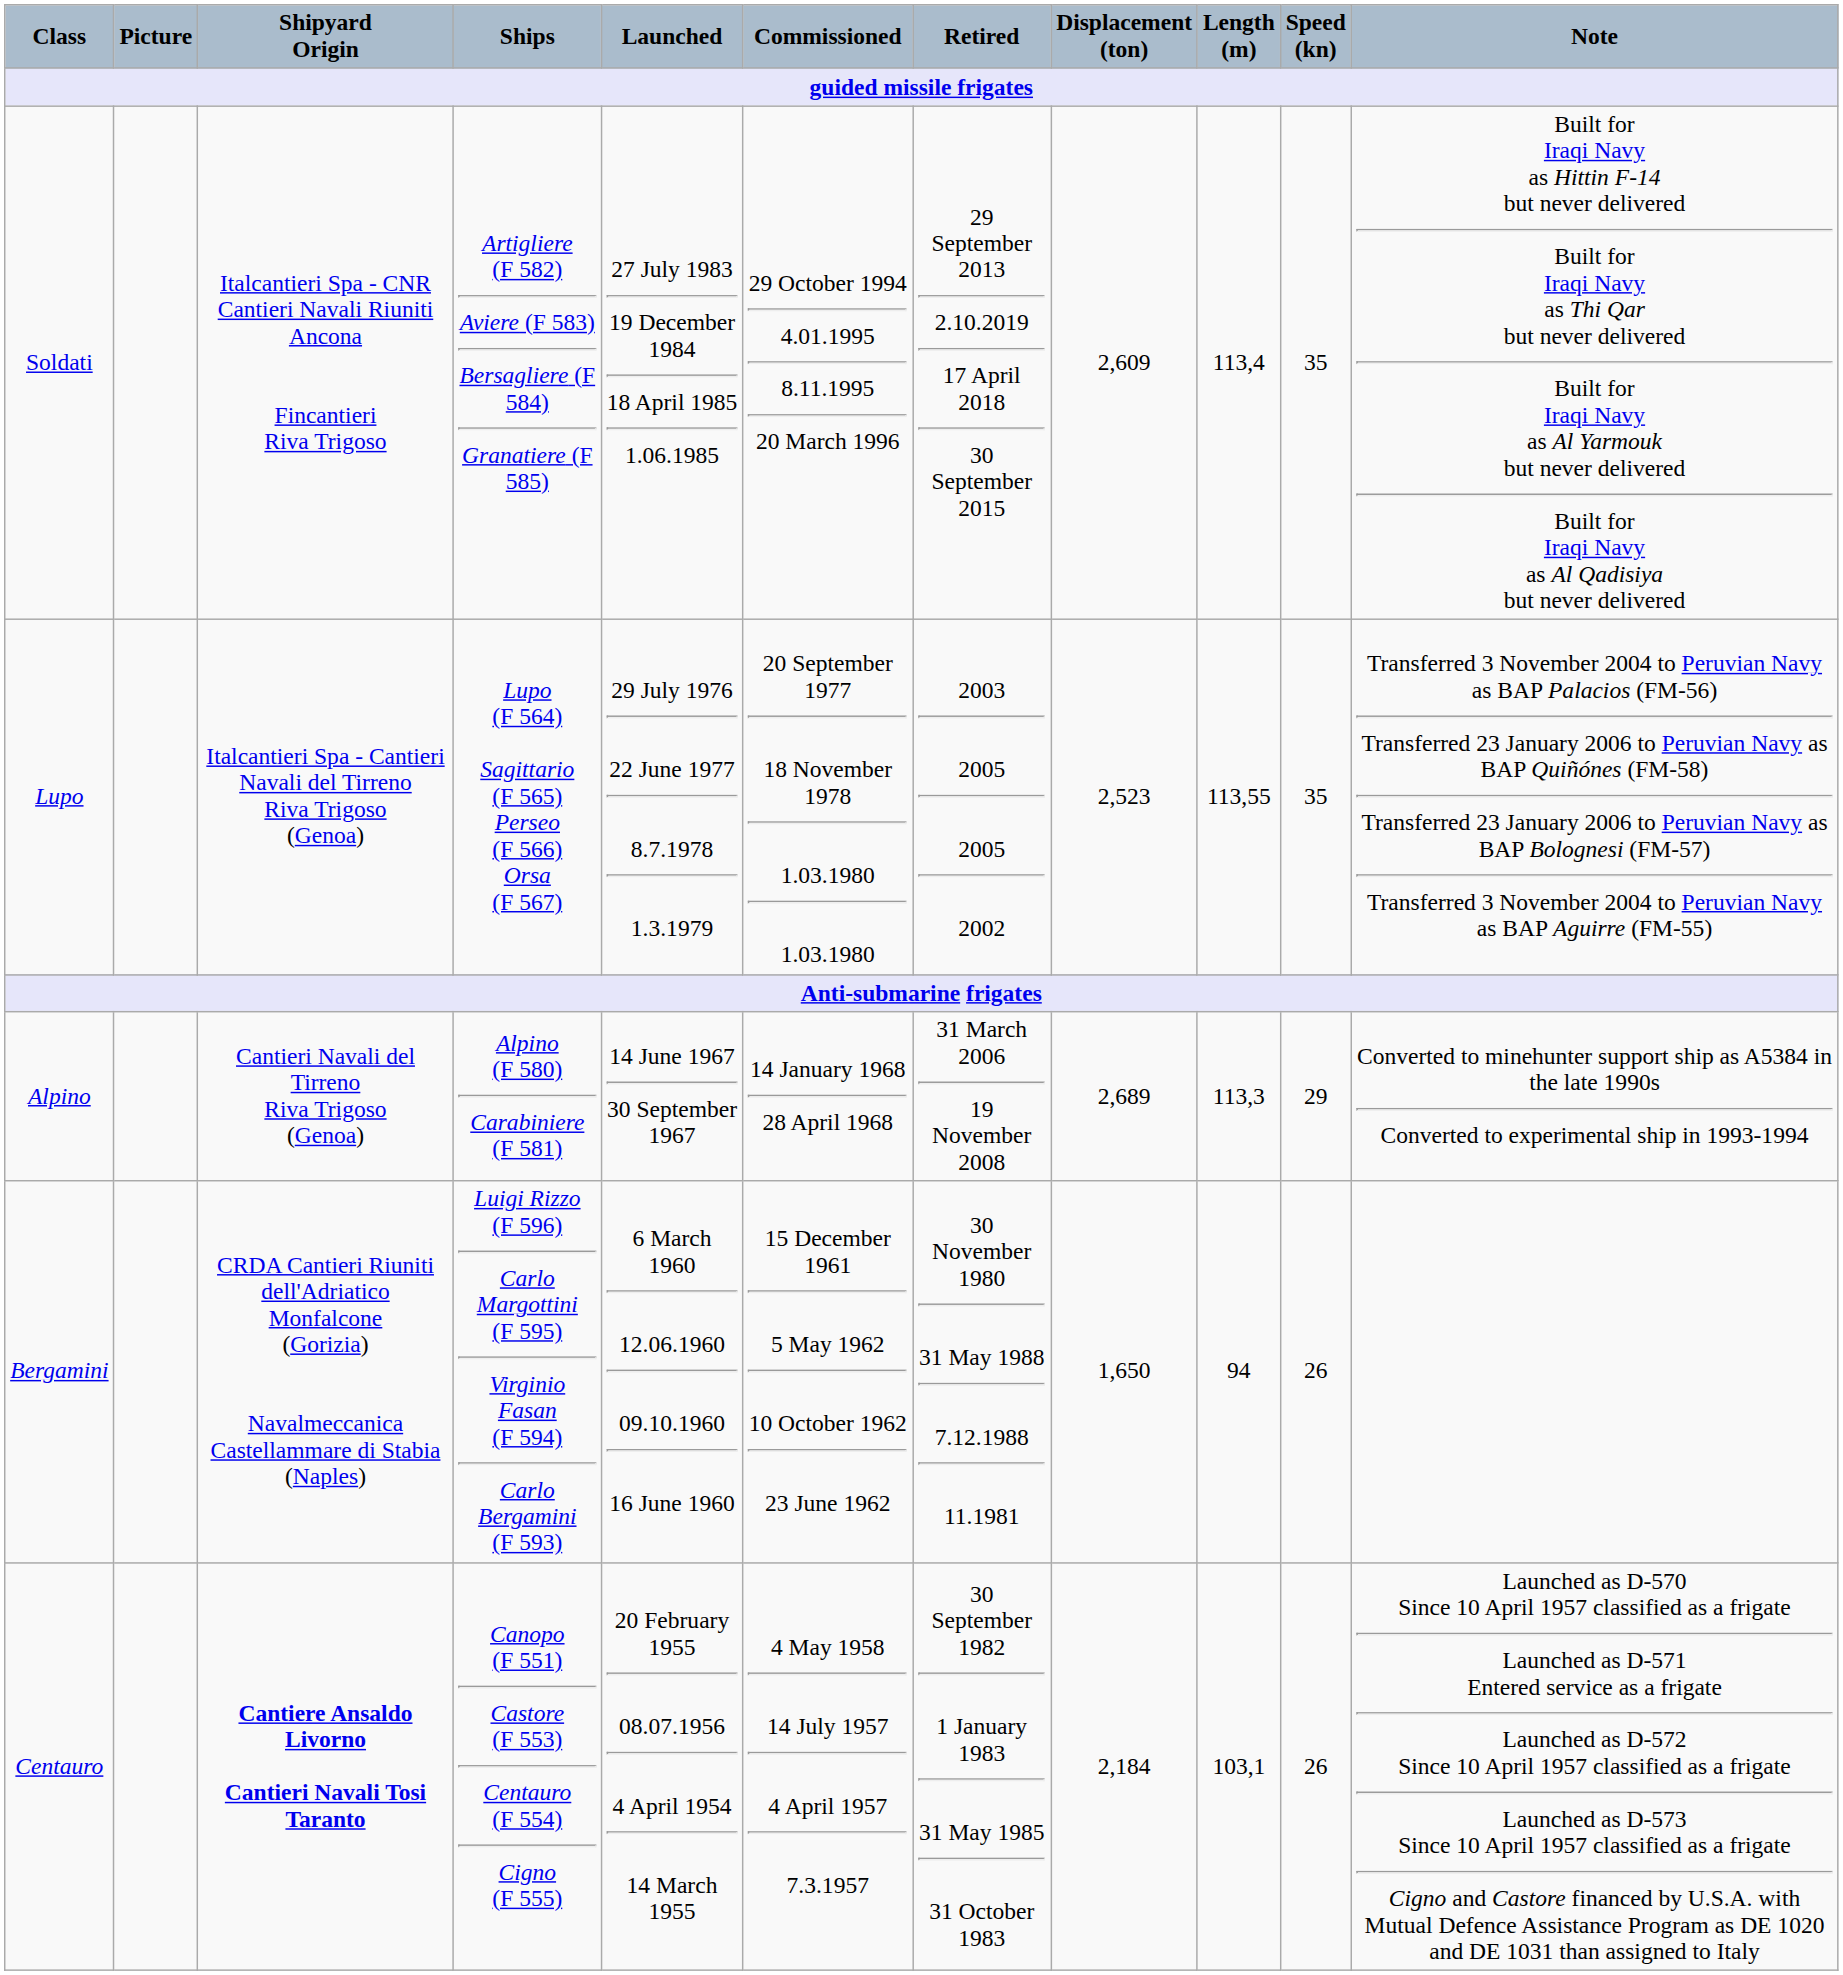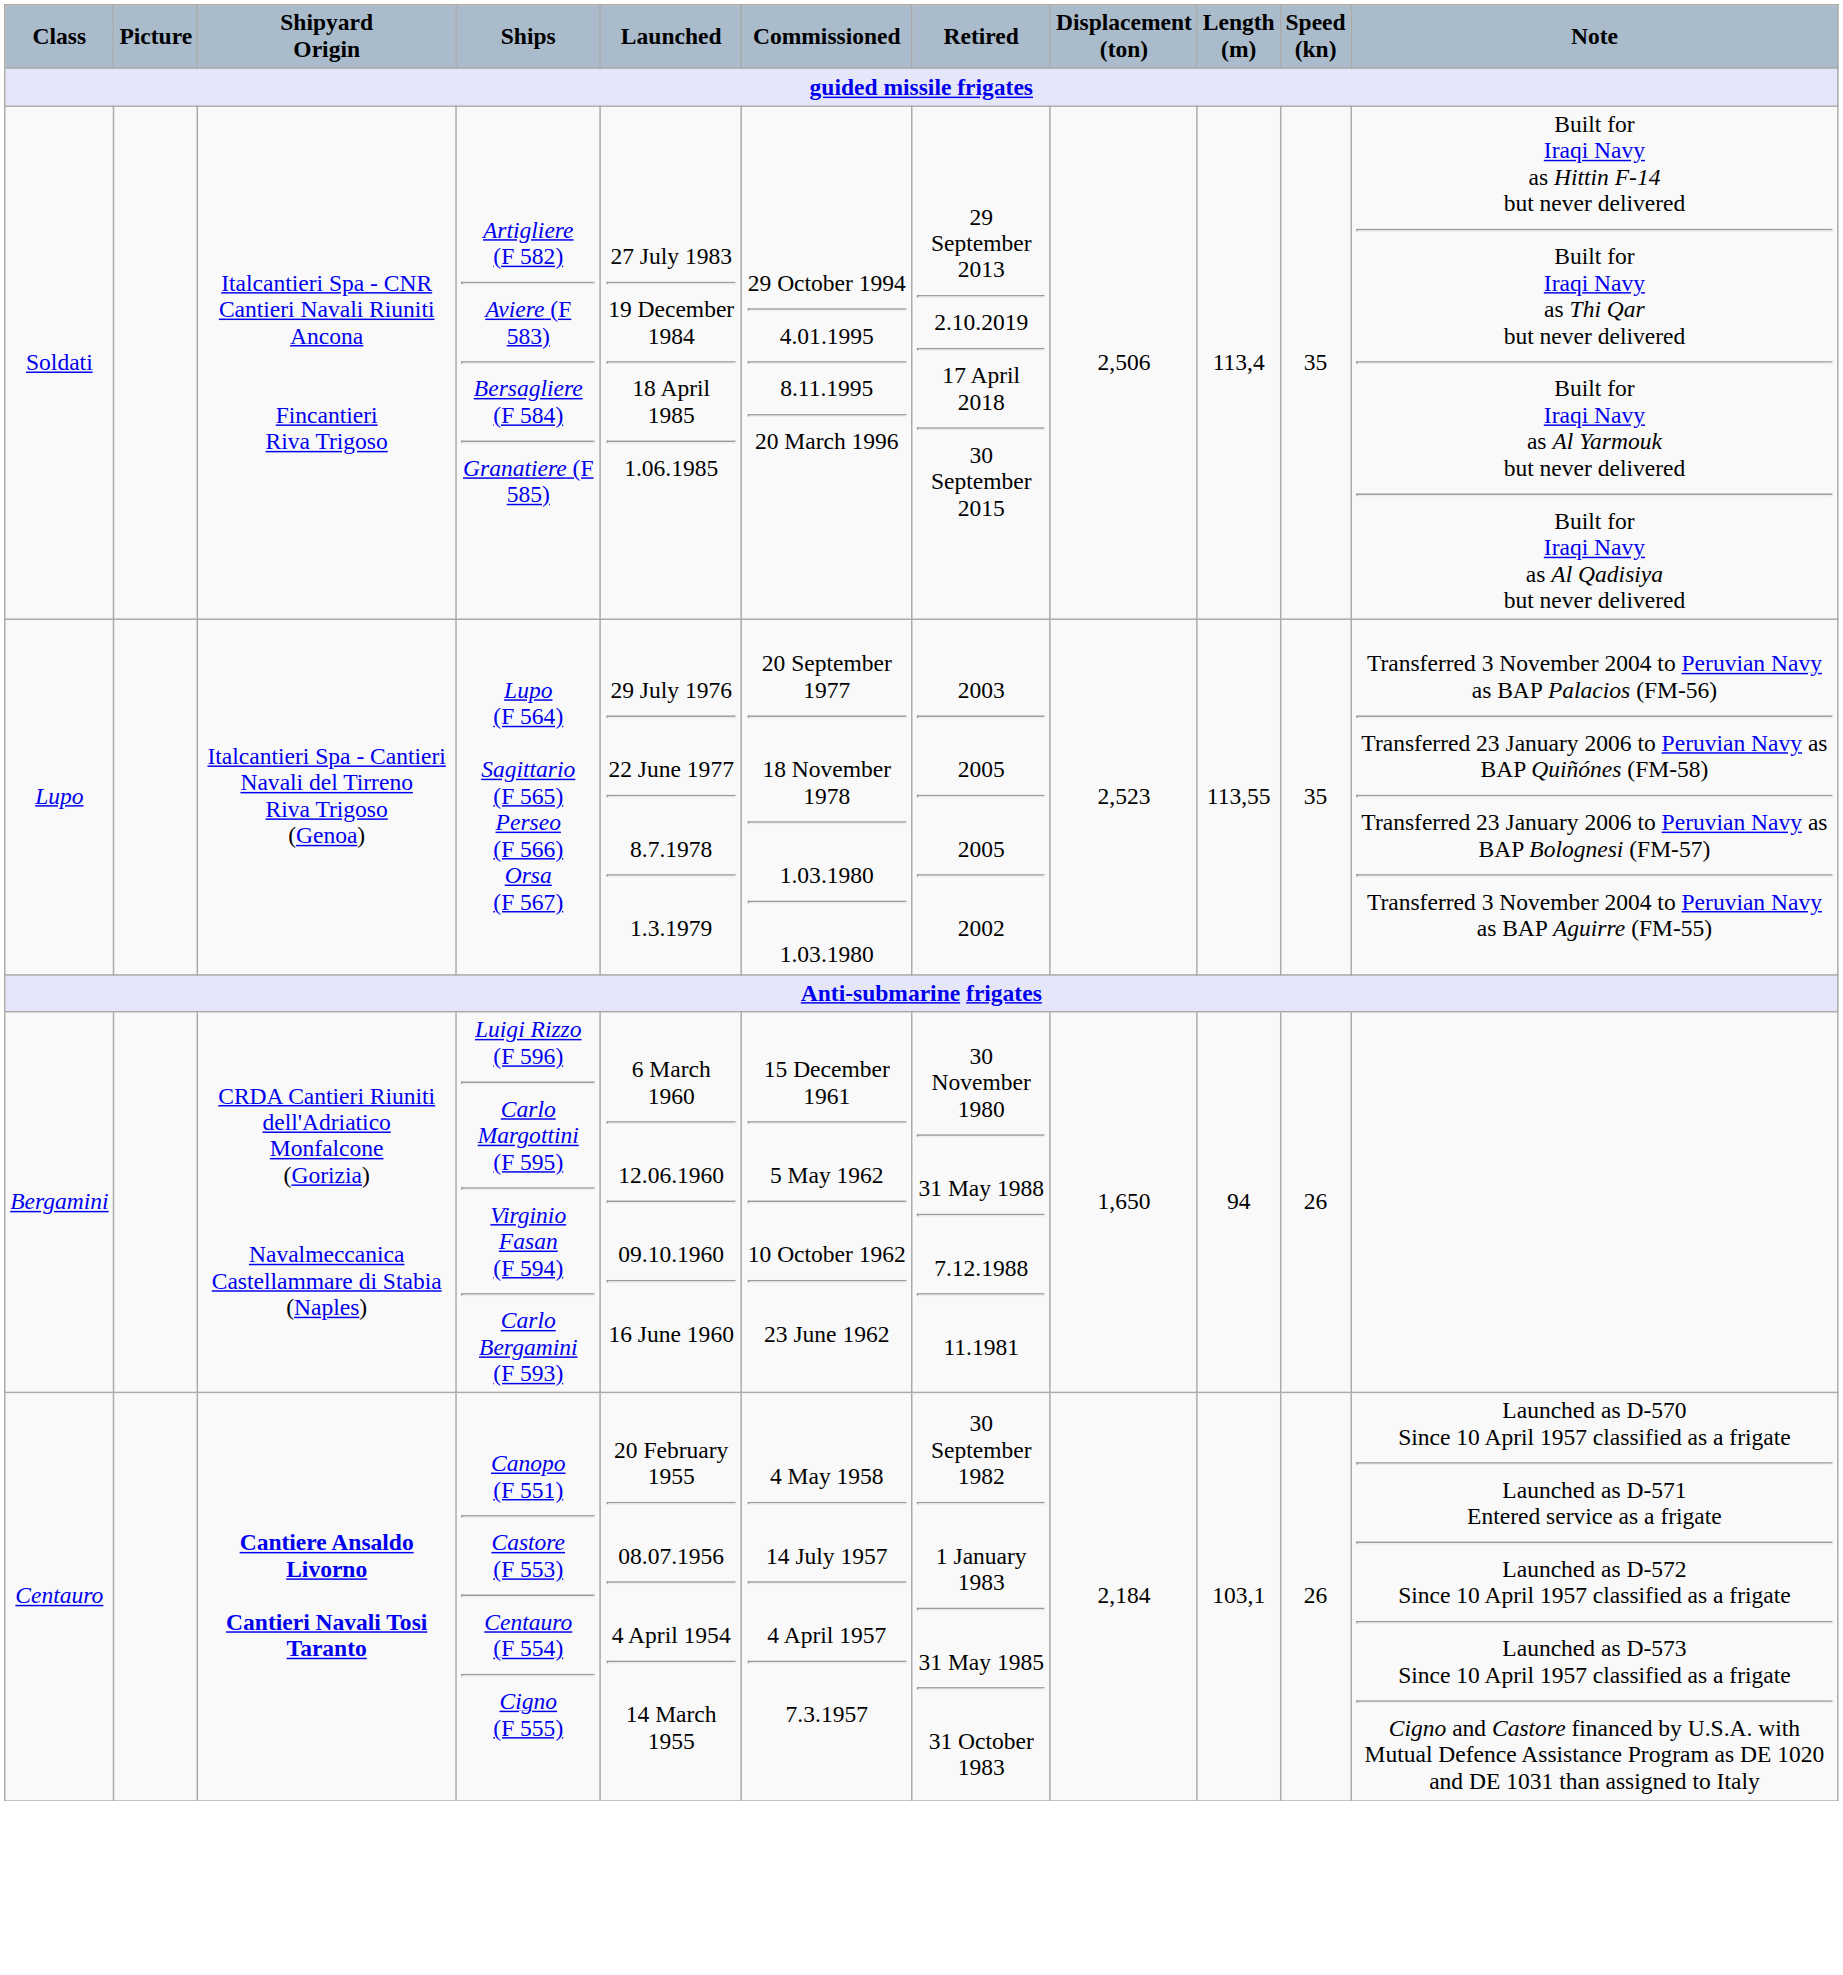(1124, 362) 2,609 -> (1124, 362) 2,506
- row: (59, 1096)
